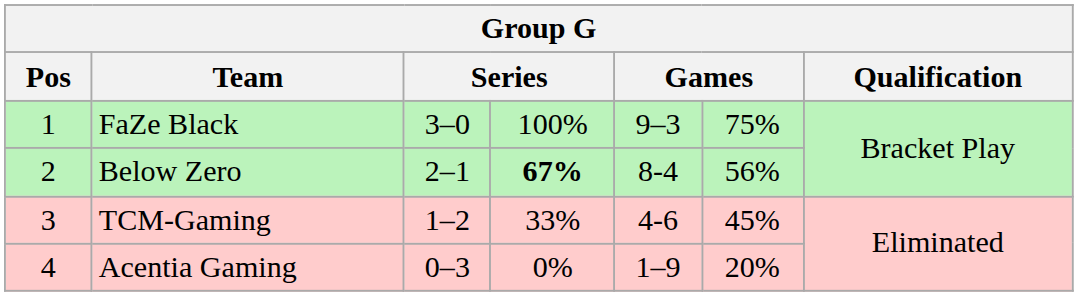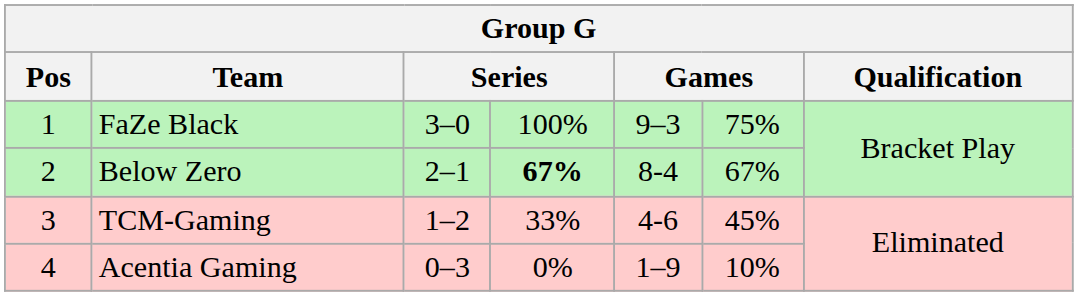(752, 171) 56% -> (752, 171) 67%
(752, 266) 20% -> (752, 266) 10%
